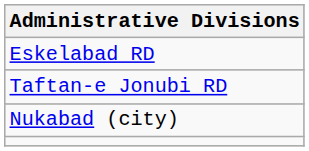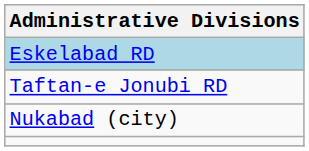(82, 54) no background -> (82, 54) lightblue background
